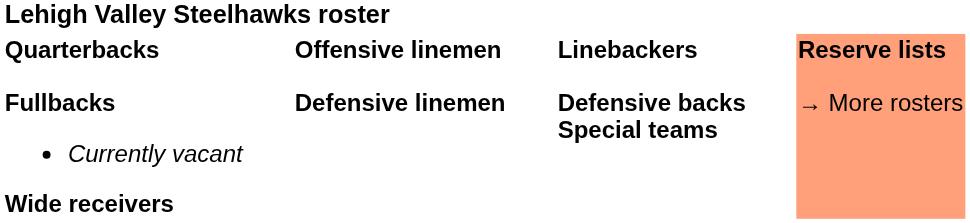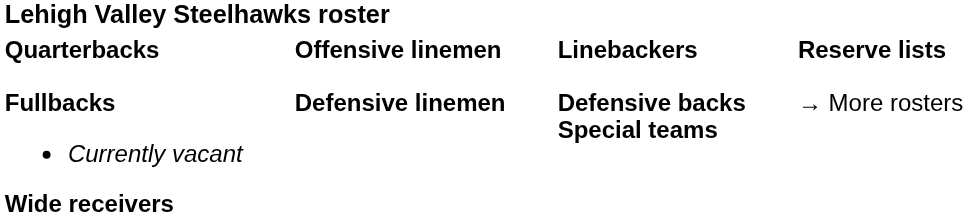(881, 76) lightsalmon background -> (881, 76) no background
